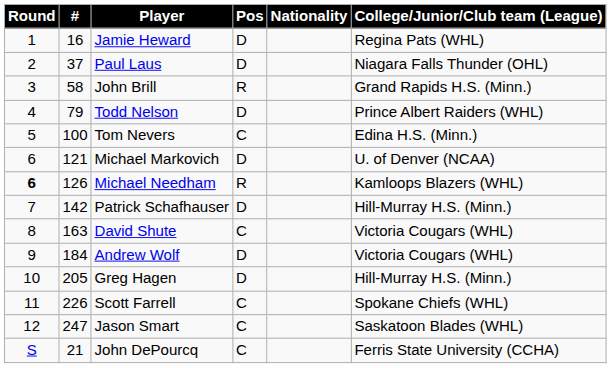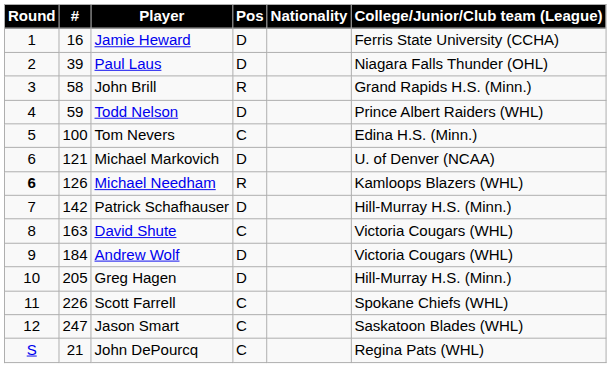(419, 40) Regina Pats (WHL) -> (457, 40) Ferris State University (CCHA)
(75, 64) 37 -> (75, 64) 39
(75, 111) 79 -> (75, 111) 59
(457, 350) Ferris State University (CCHA) -> (419, 350) Regina Pats (WHL)
